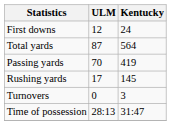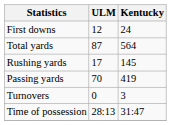rows swapped: (37, 79) <-> (35, 62)
